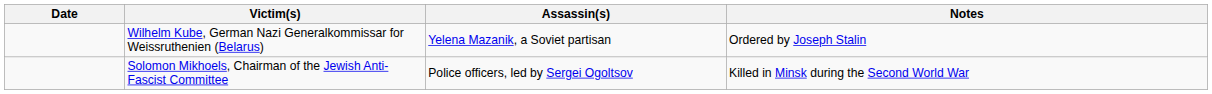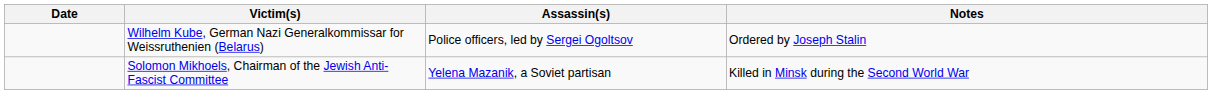(520, 40) Yelena Mazanik, a Soviet partisan -> (531, 40) Police officers, led by Sergei Ogoltsov
(531, 73) Police officers, led by Sergei Ogoltsov -> (520, 73) Yelena Mazanik, a Soviet partisan
